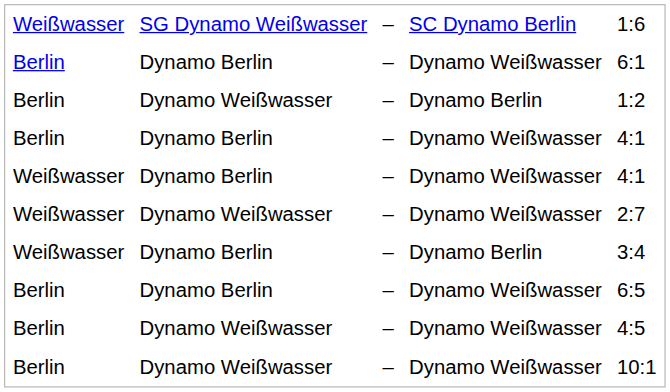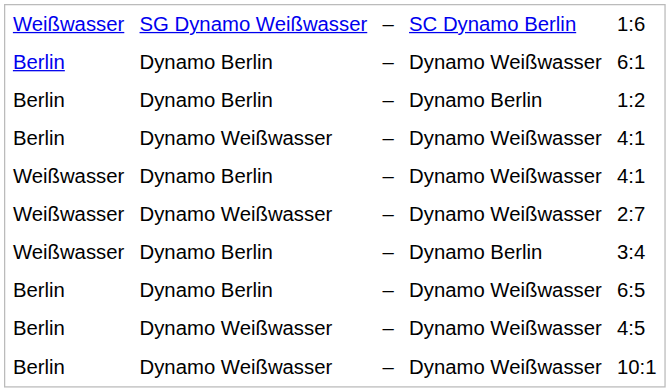(236, 100) Dynamo Weißwasser -> (206, 100) Dynamo Berlin
(206, 138) Dynamo Berlin -> (236, 138) Dynamo Weißwasser
